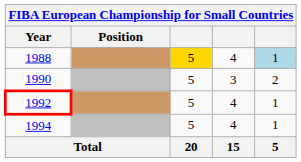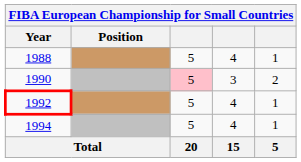(191, 58) gold background -> (191, 58) no background
(275, 58) lightblue background -> (275, 58) no background
(191, 80) no background -> (191, 80) pink background
